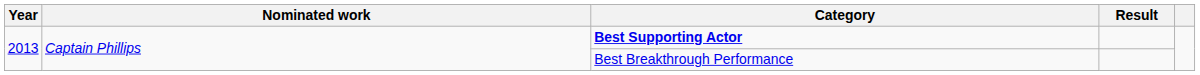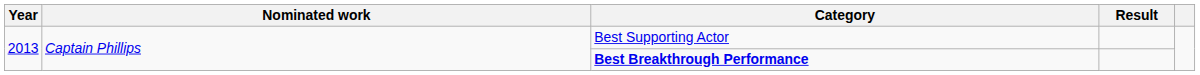(668, 37) bold -> (662, 37) normal
(694, 59) normal -> (701, 59) bold
